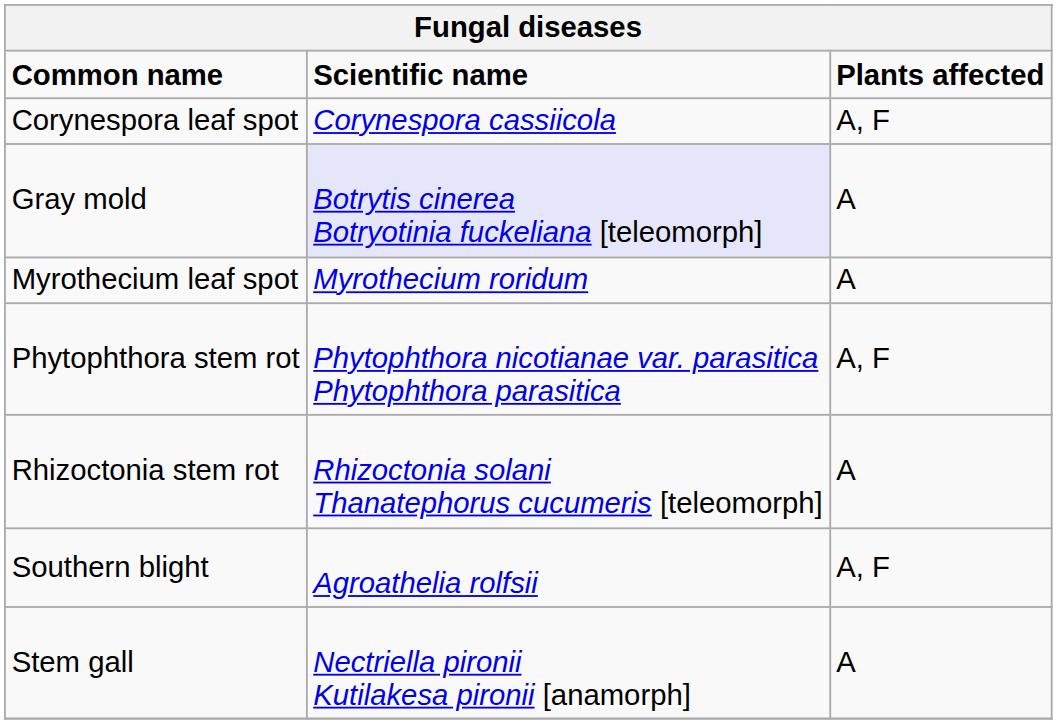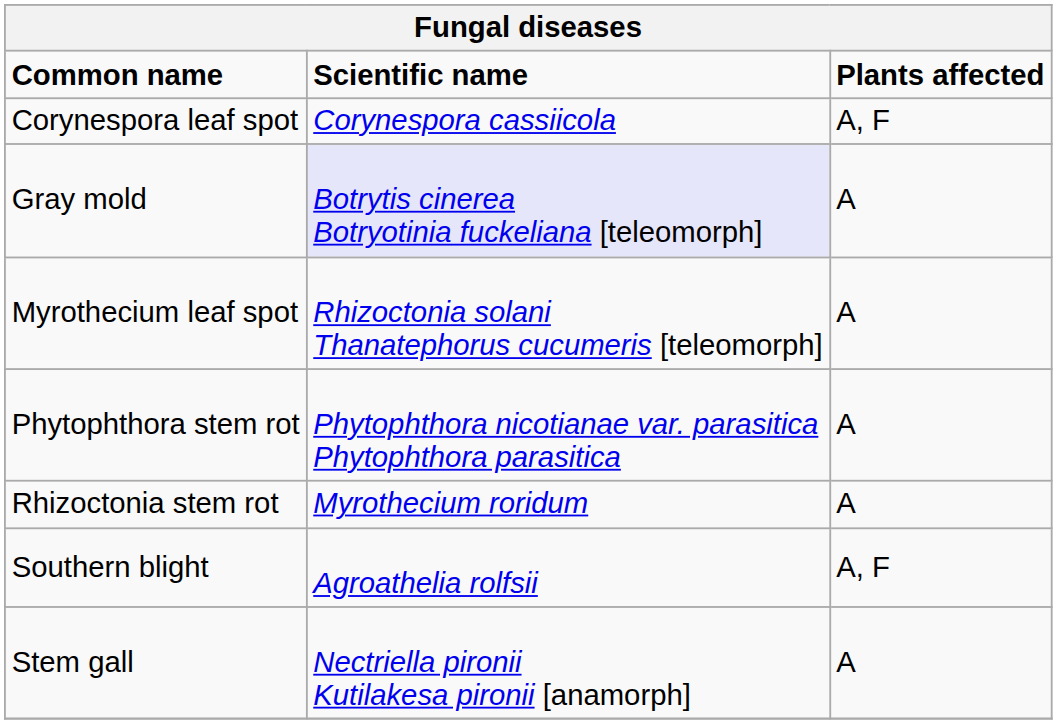(451, 279) Myrothecium roridum -> (568, 328) Rhizoctonia solani Thanatephorus cucumeris [teleomorph]
(863, 358) A, F -> (846, 424) A
(568, 487) Rhizoctonia solani Thanatephorus cucumeris [teleomorph] -> (451, 503) Myrothecium roridum
